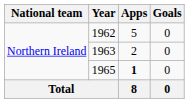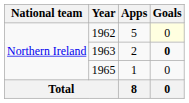(167, 32) no background -> (167, 32) lightyellow background
(167, 51) normal -> (167, 51) bold
(134, 70) bold -> (134, 70) normal
